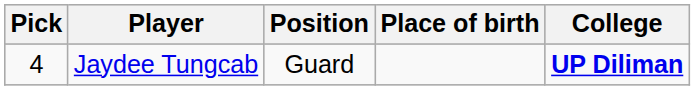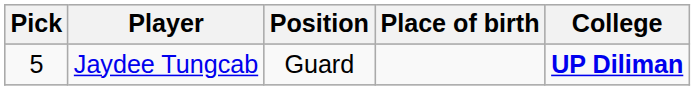(36, 64) 4 -> (36, 64) 5
